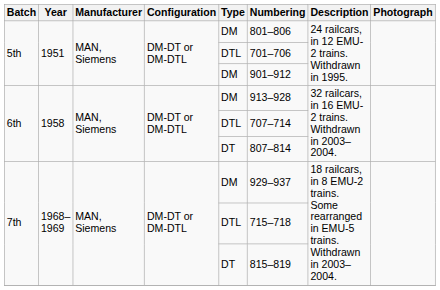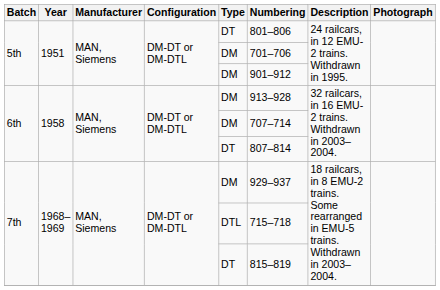(229, 31) DM -> (228, 31) DT
(231, 53) DTL -> (229, 53) DM
(231, 123) DTL -> (229, 123) DM
